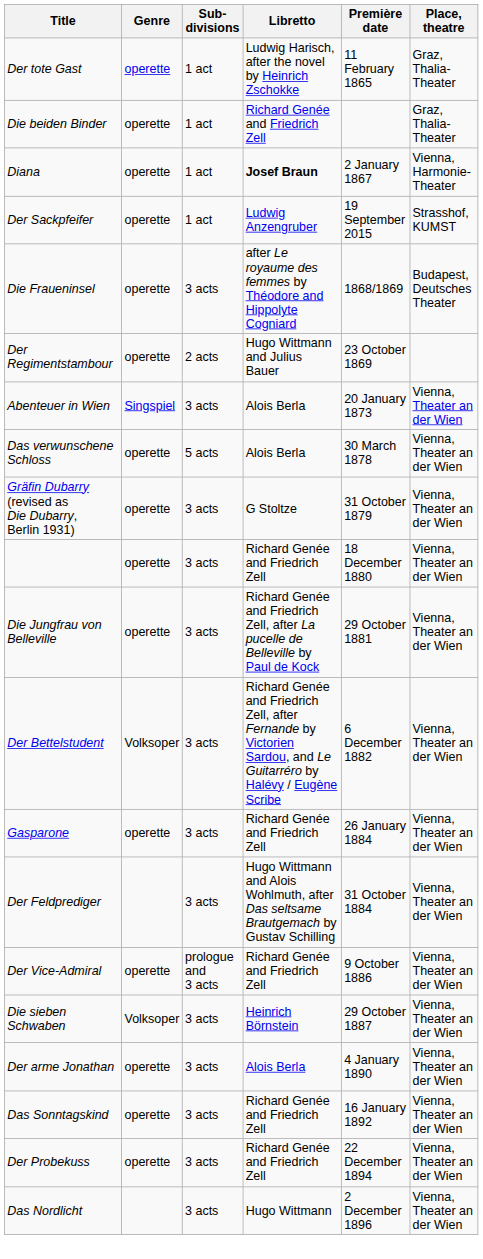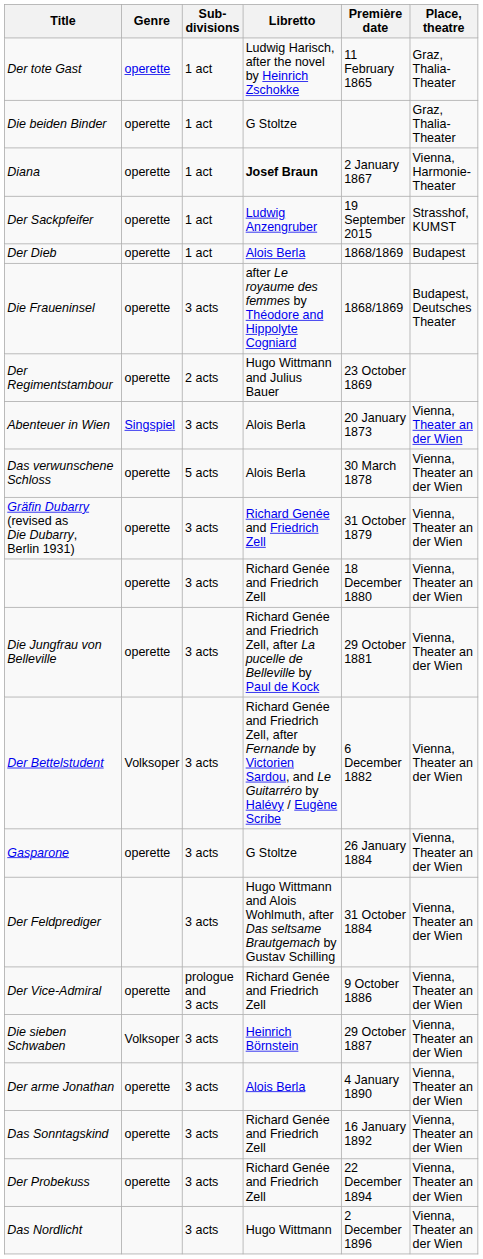(288, 124) Richard Genée and Friedrich Zell -> (271, 124) G Stoltze
+ row: (32, 253)
(271, 508) G Stoltze -> (288, 528) Richard Genée and Friedrich Zell
(288, 833) Richard Genée and Friedrich Zell -> (271, 853) G Stoltze
